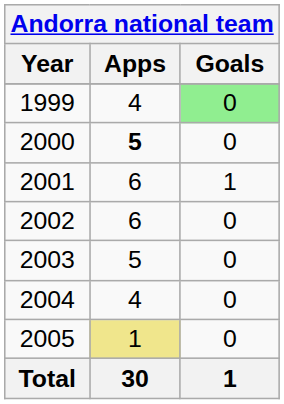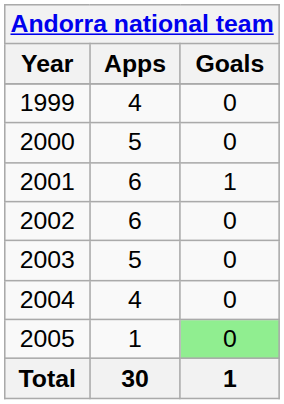(230, 102) lightgreen background -> (230, 102) no background
(135, 142) bold -> (135, 142) normal
(135, 338) khaki background -> (135, 338) no background
(230, 338) no background -> (230, 338) lightgreen background
